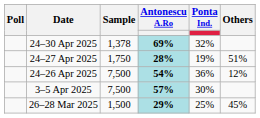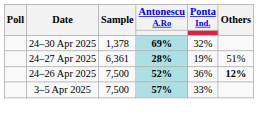(119, 58) 1,750 -> (117, 58) 6,361
(164, 73) 54% -> (162, 73) 52%
(238, 73) normal -> (236, 73) bold
(205, 89) 30% -> (203, 89) 33%
- row: (63, 105)
